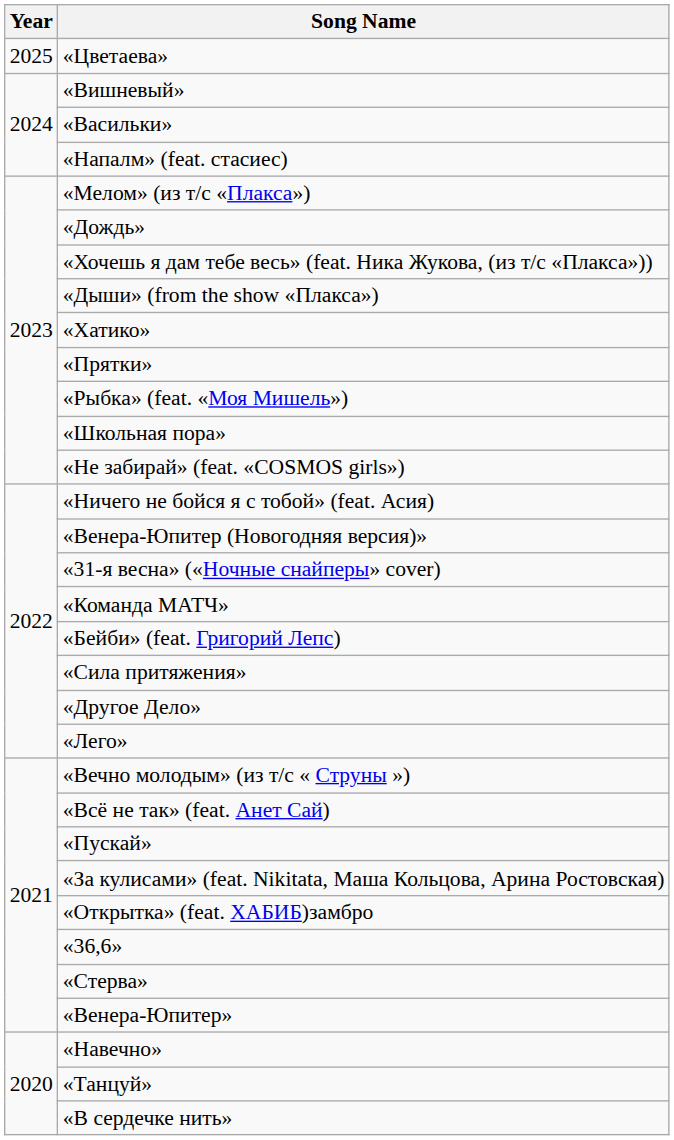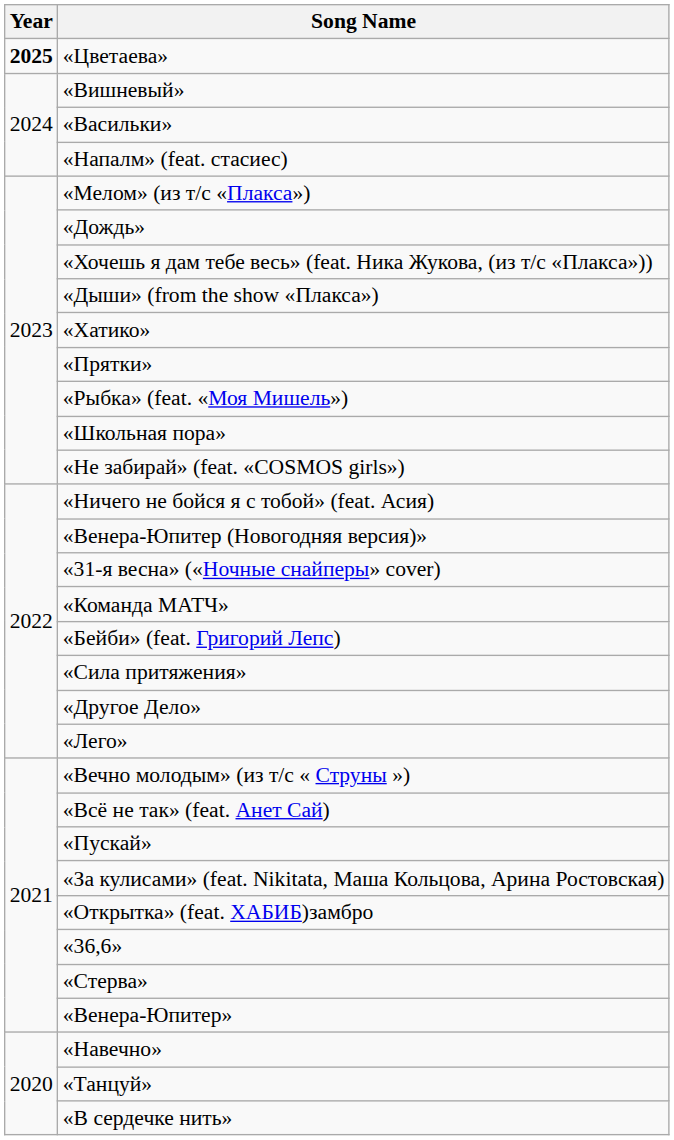(31, 55) normal -> (31, 55) bold
